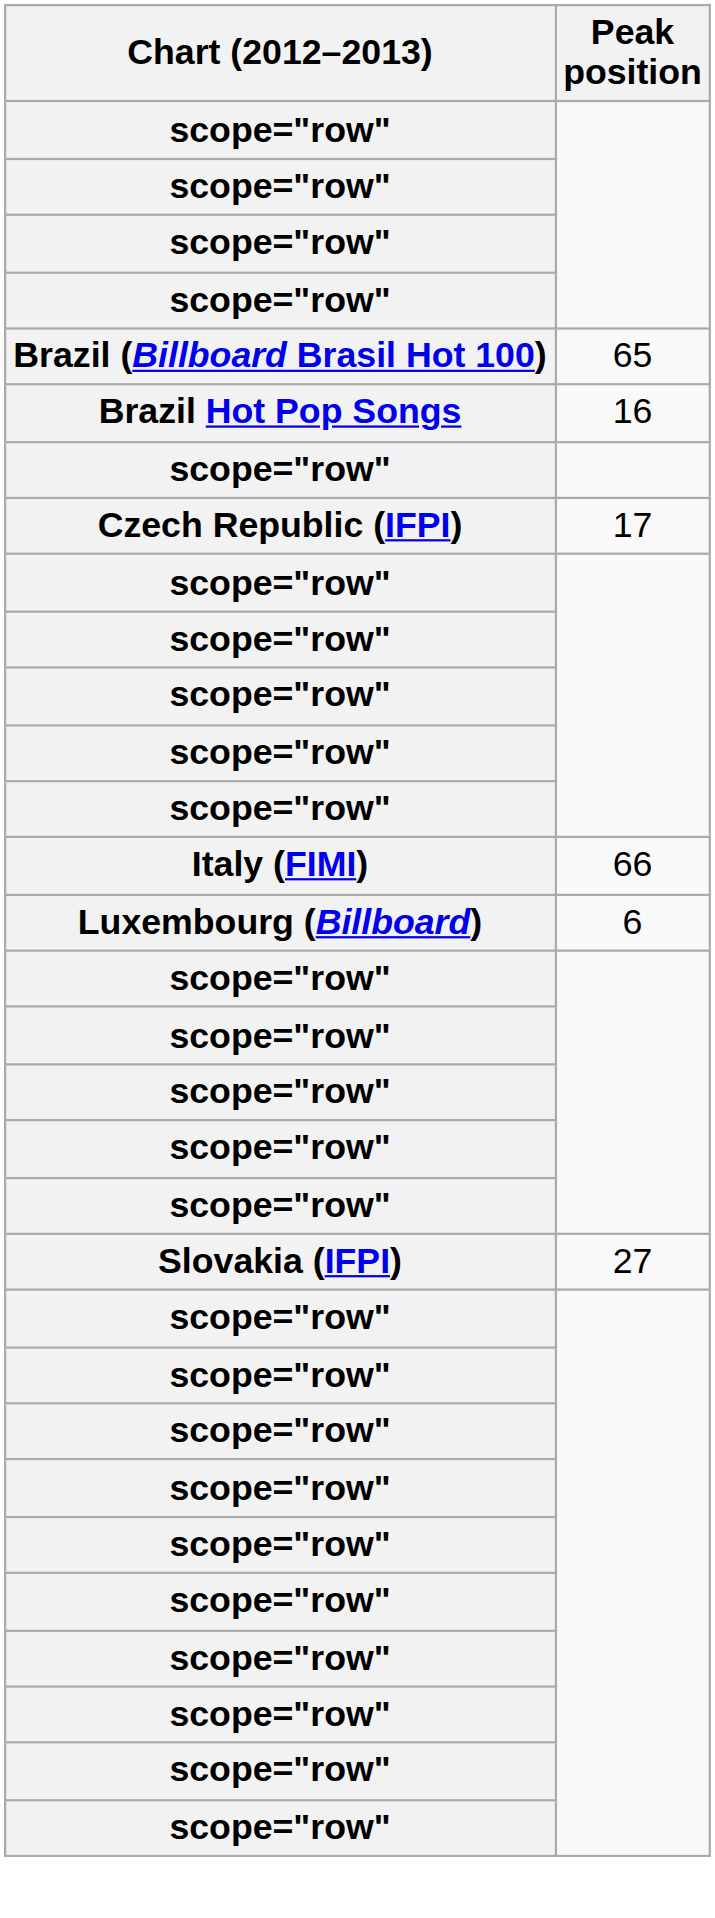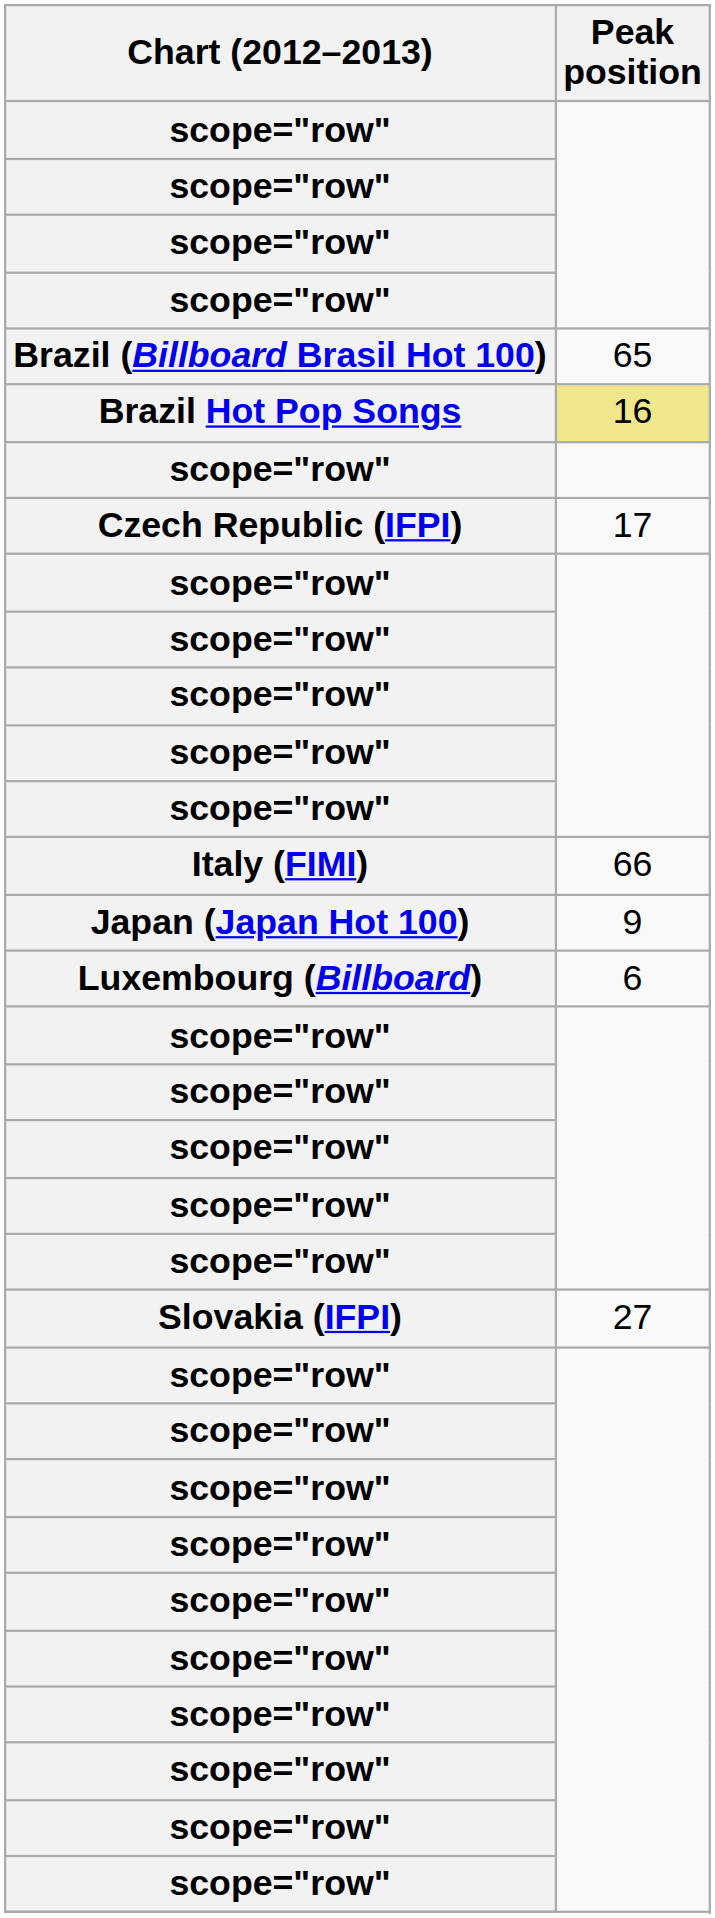(632, 412) no background -> (632, 412) khaki background
+ row: (280, 921)
